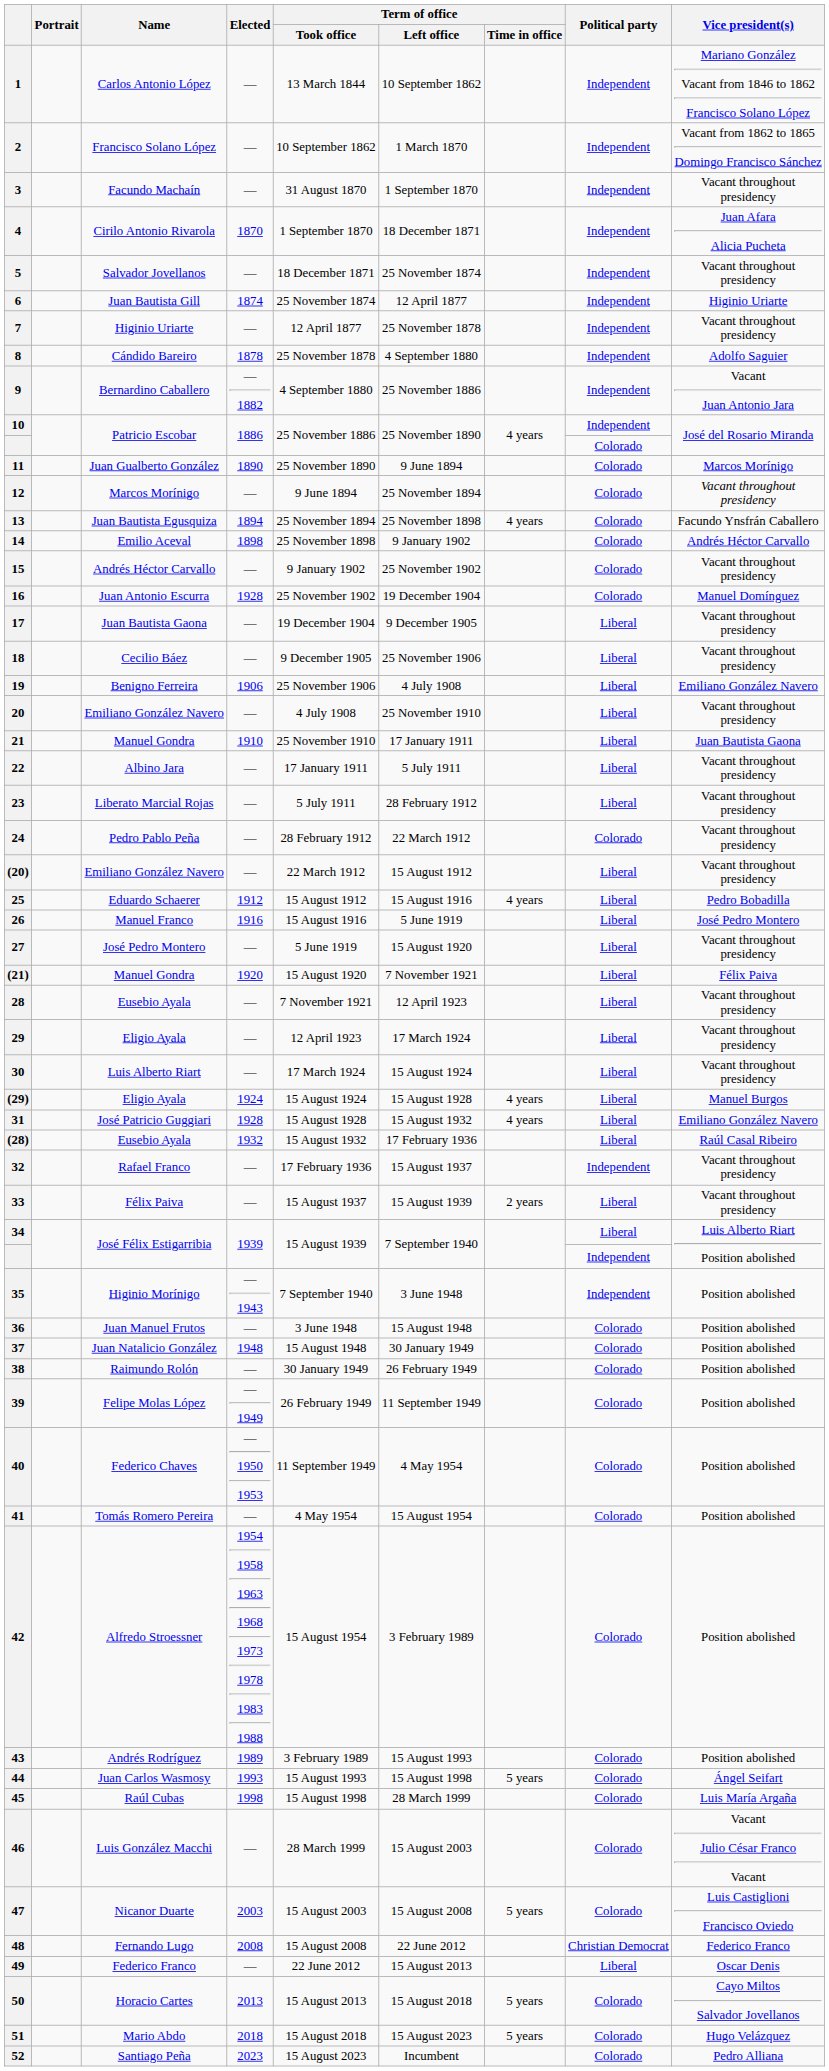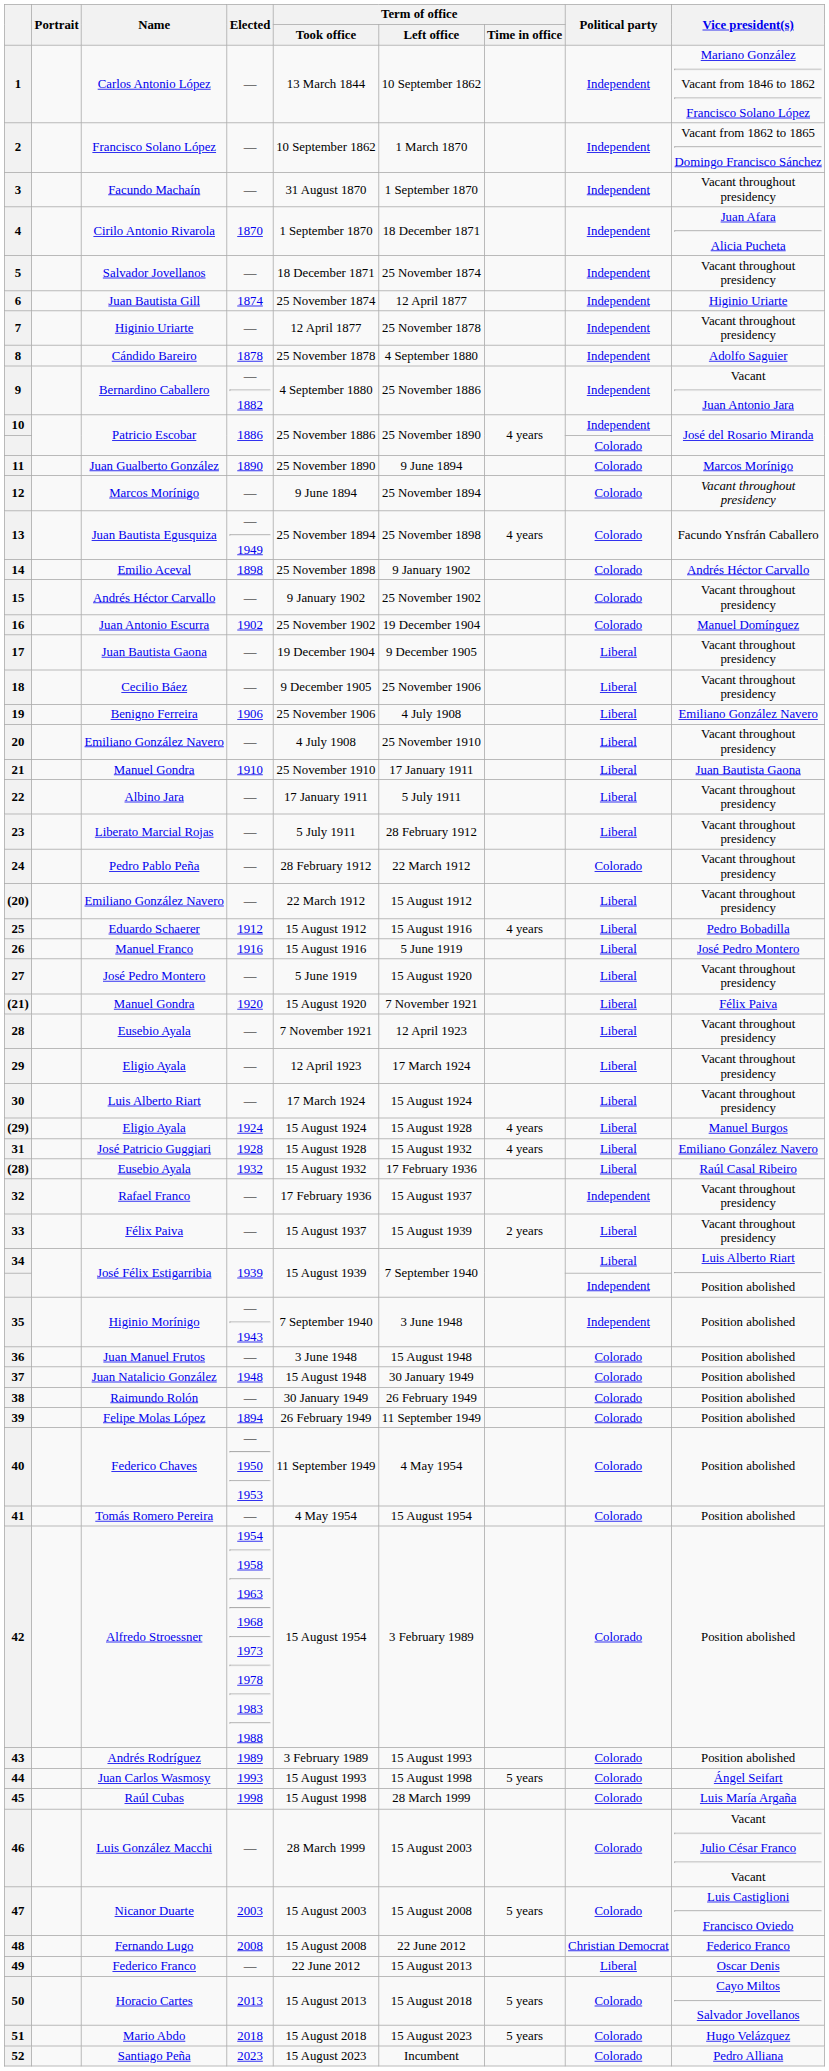(250, 520) 1894 -> (250, 535) — 1949
(250, 596) 1928 -> (250, 624) 1902
(250, 1403) — 1949 -> (250, 1417) 1894
